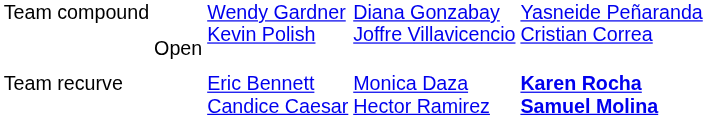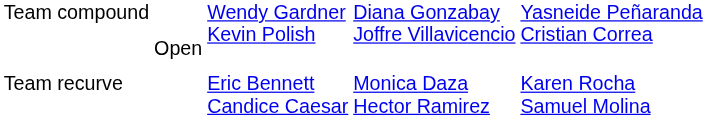(589, 95) bold -> (585, 95) normal
